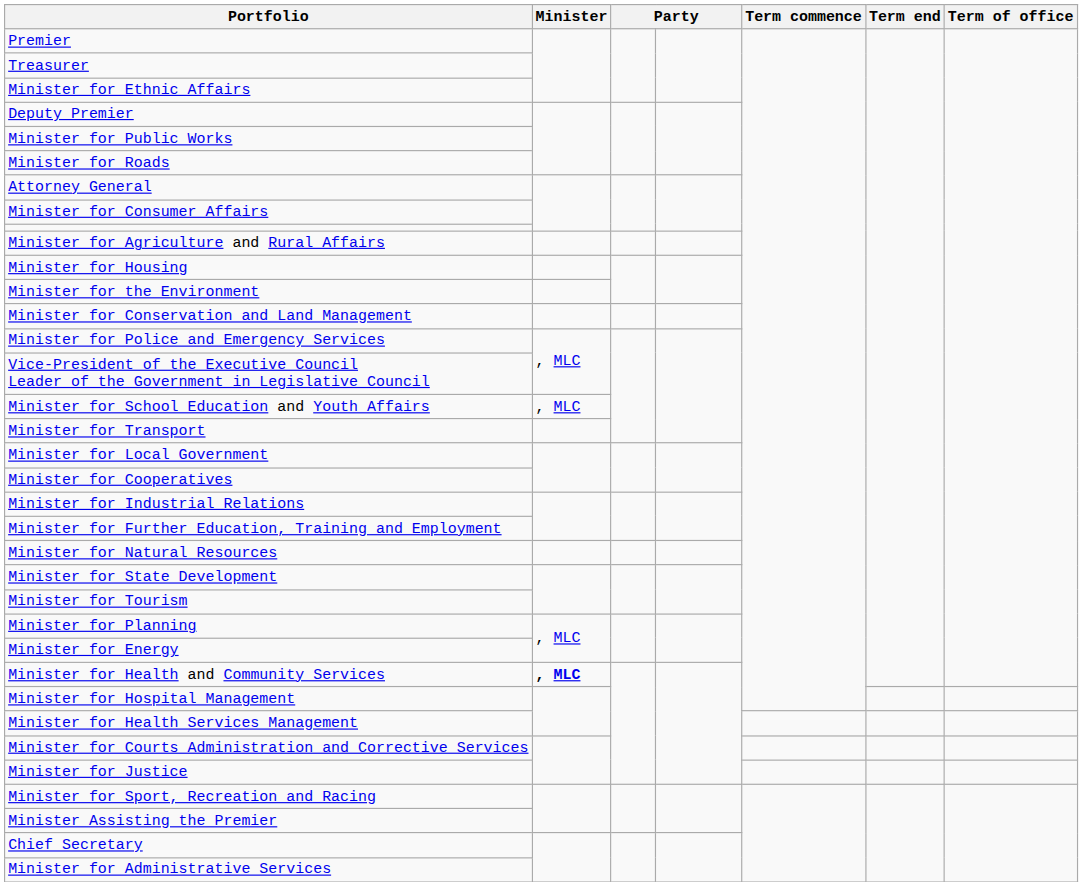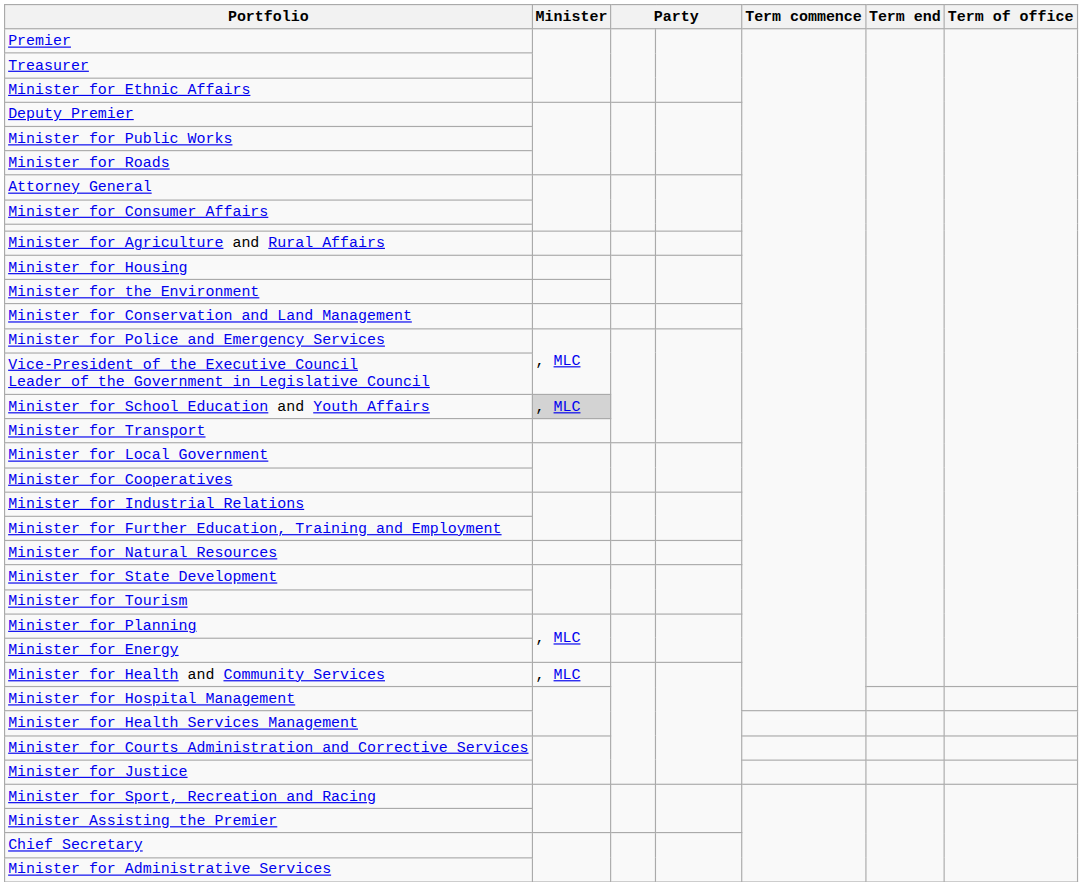(558, 407) no background -> (558, 407) lightgrey background
(558, 675) bold -> (558, 675) normal
